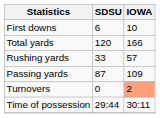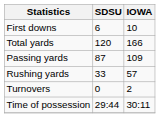rows swapped: (38, 58) <-> (37, 74)
(129, 89) lightsalmon background -> (129, 89) no background
